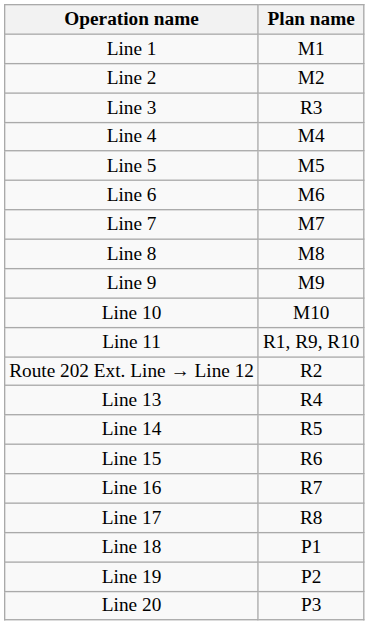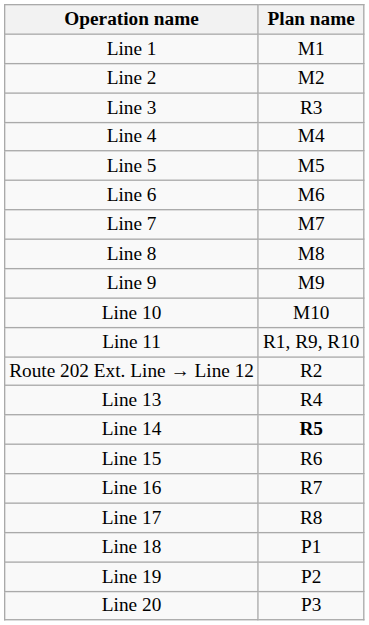(311, 429) normal -> (311, 429) bold
